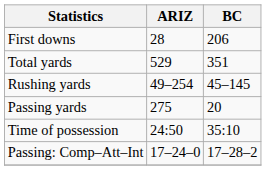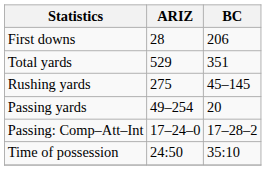(172, 84) 49–254 -> (161, 84) 275
(161, 107) 275 -> (172, 107) 49–254
rows swapped: (76, 153) <-> (63, 130)
